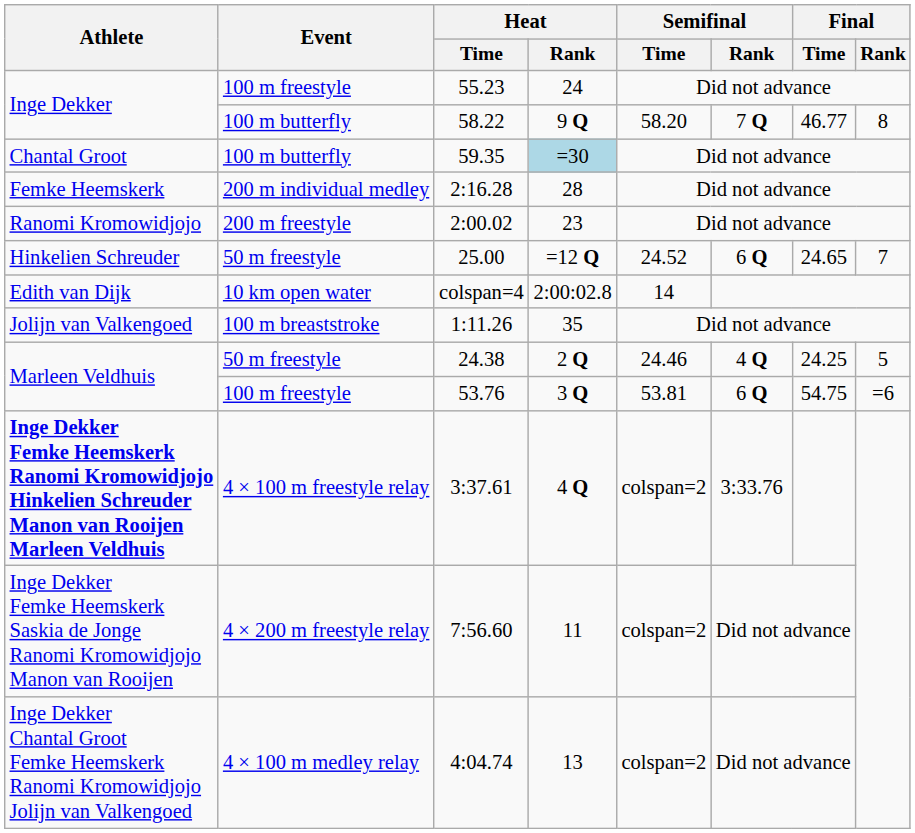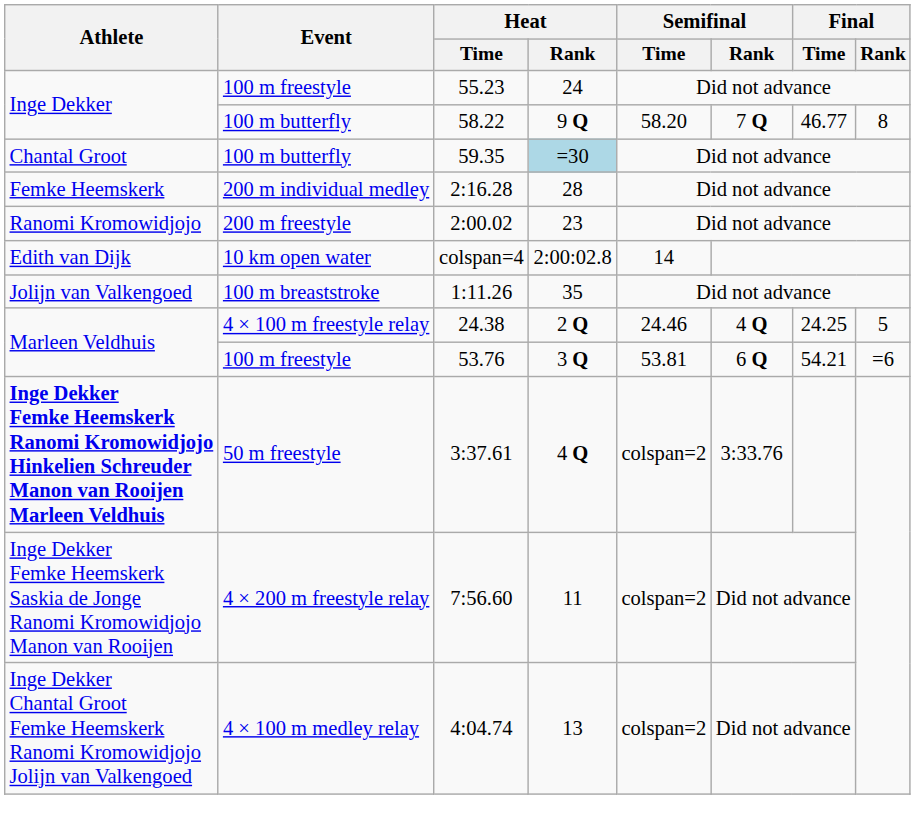- row: (481, 257)
(282, 359) 50 m freestyle -> (326, 325) 4 × 100 m freestyle relay
(824, 393) 54.75 -> (824, 359) 54.21
(326, 488) 4 × 100 m freestyle relay -> (282, 454) 50 m freestyle
